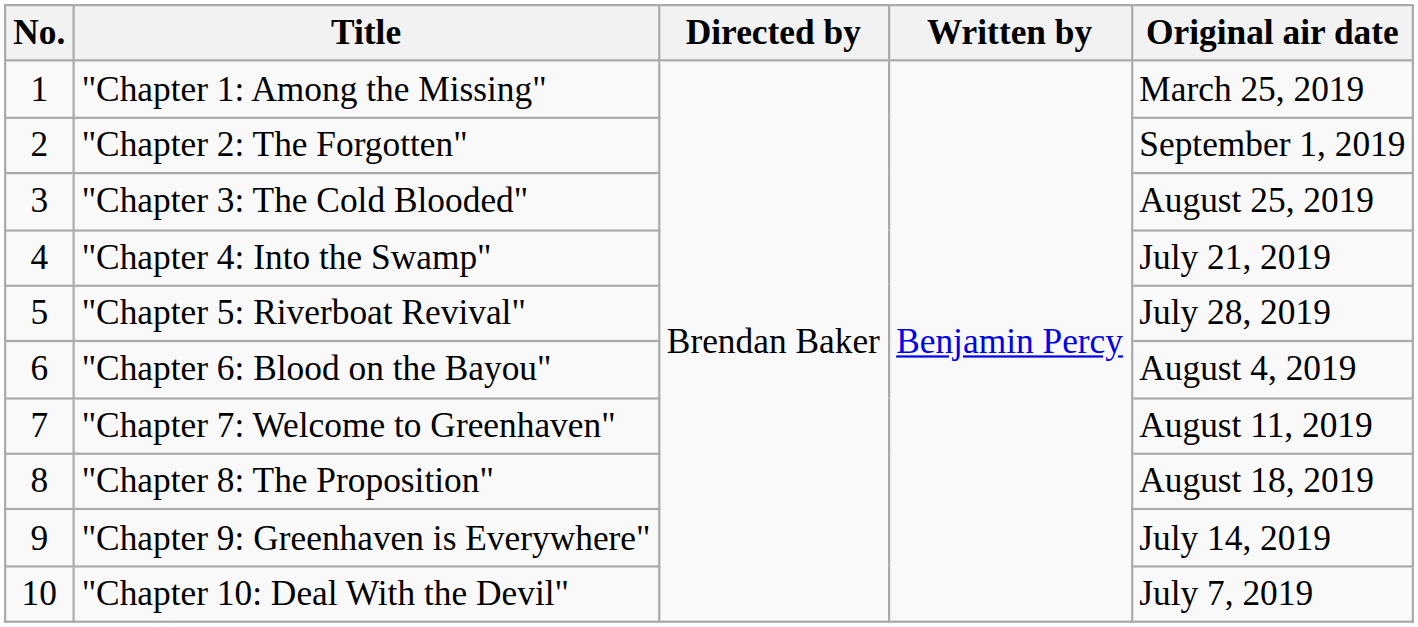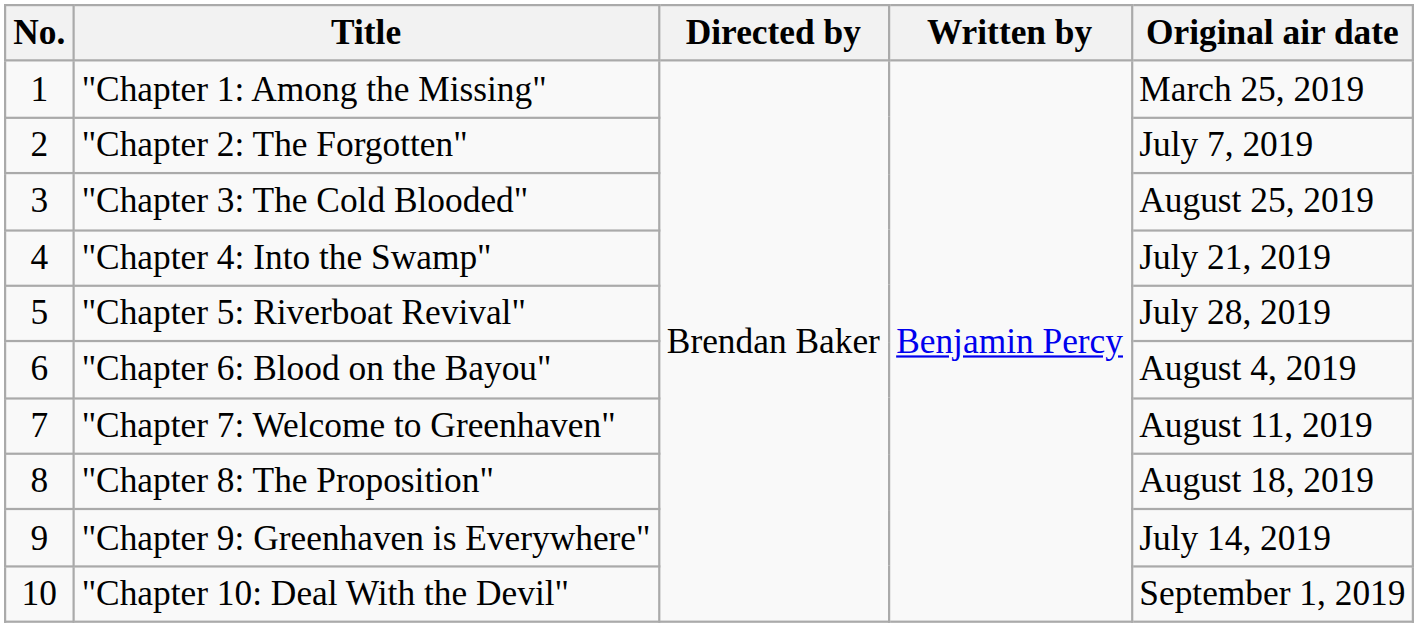(1272, 144) September 1, 2019 -> (1226, 144) July 7, 2019
(1226, 593) July 7, 2019 -> (1272, 593) September 1, 2019
